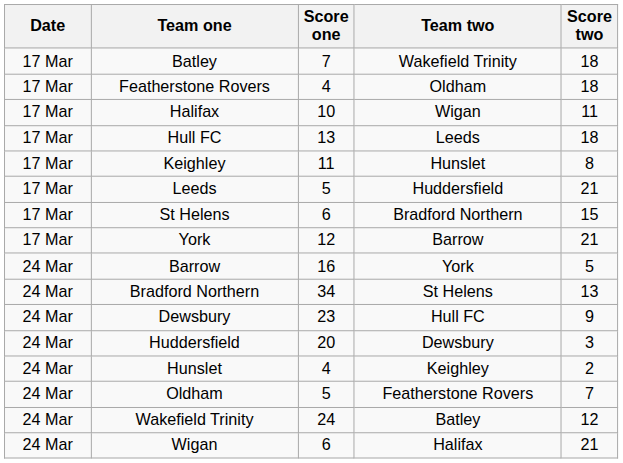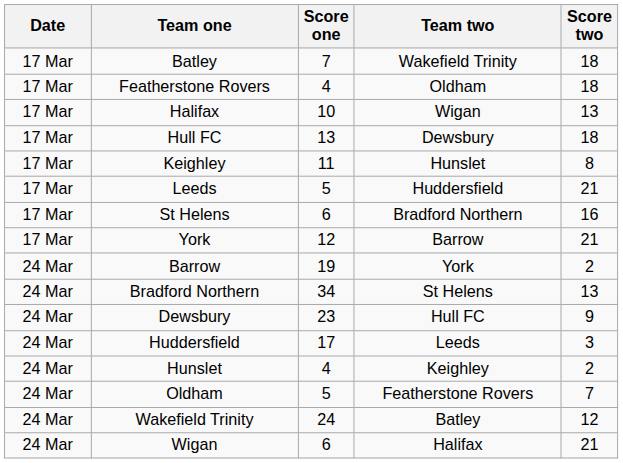(590, 112) 11 -> (590, 112) 13
(458, 138) Leeds -> (458, 138) Dewsbury
(590, 214) 15 -> (590, 214) 16
(326, 266) 16 -> (326, 266) 19
(590, 266) 5 -> (590, 266) 2
(326, 343) 20 -> (326, 343) 17
(458, 343) Dewsbury -> (458, 343) Leeds
